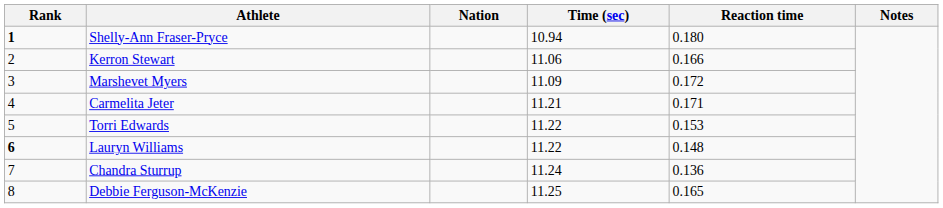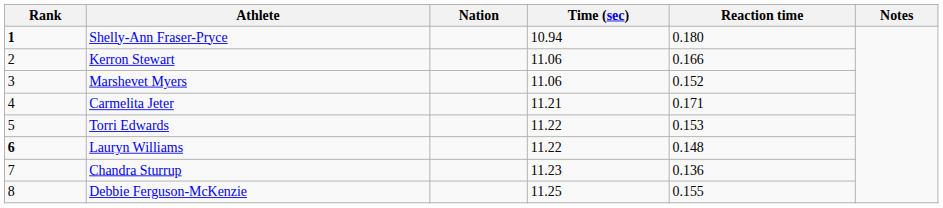(546, 81) 11.09 -> (546, 81) 11.06
(688, 81) 0.172 -> (688, 81) 0.152
(546, 170) 11.24 -> (546, 170) 11.23
(688, 192) 0.165 -> (688, 192) 0.155
